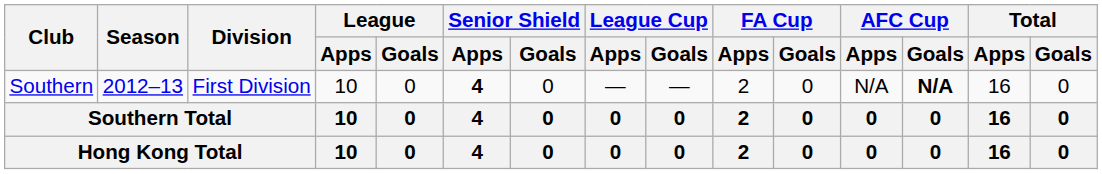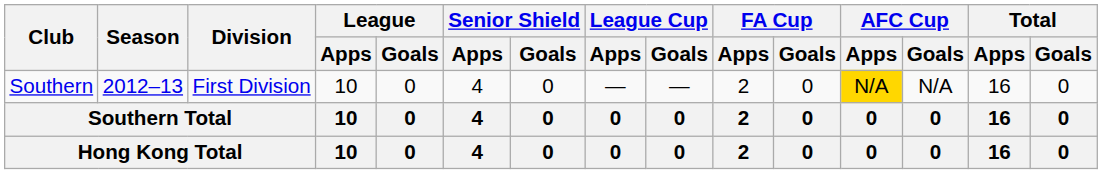(477, 86) bold -> (477, 86) normal
(871, 86) no background -> (871, 86) gold background
(935, 86) bold -> (935, 86) normal
